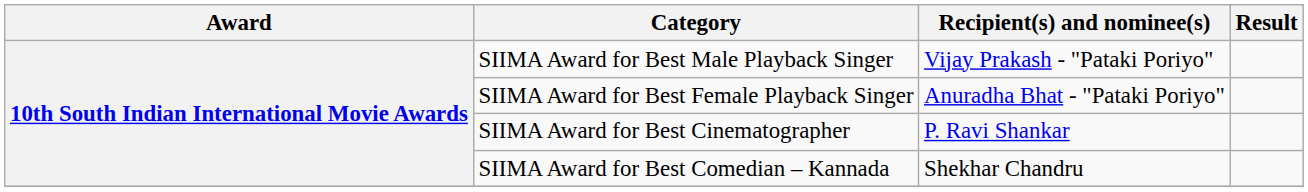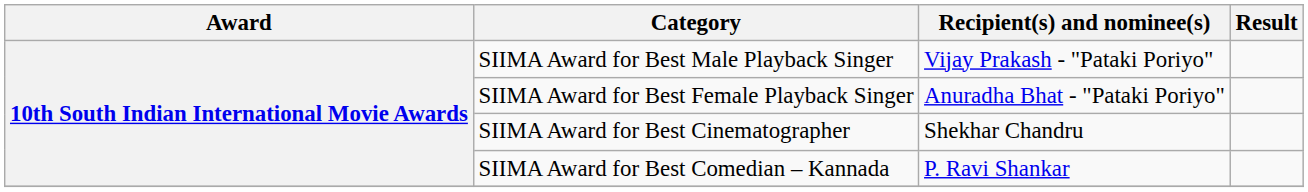(997, 131) P. Ravi Shankar -> (1004, 131) Shekhar Chandru
(1004, 167) Shekhar Chandru -> (997, 167) P. Ravi Shankar
